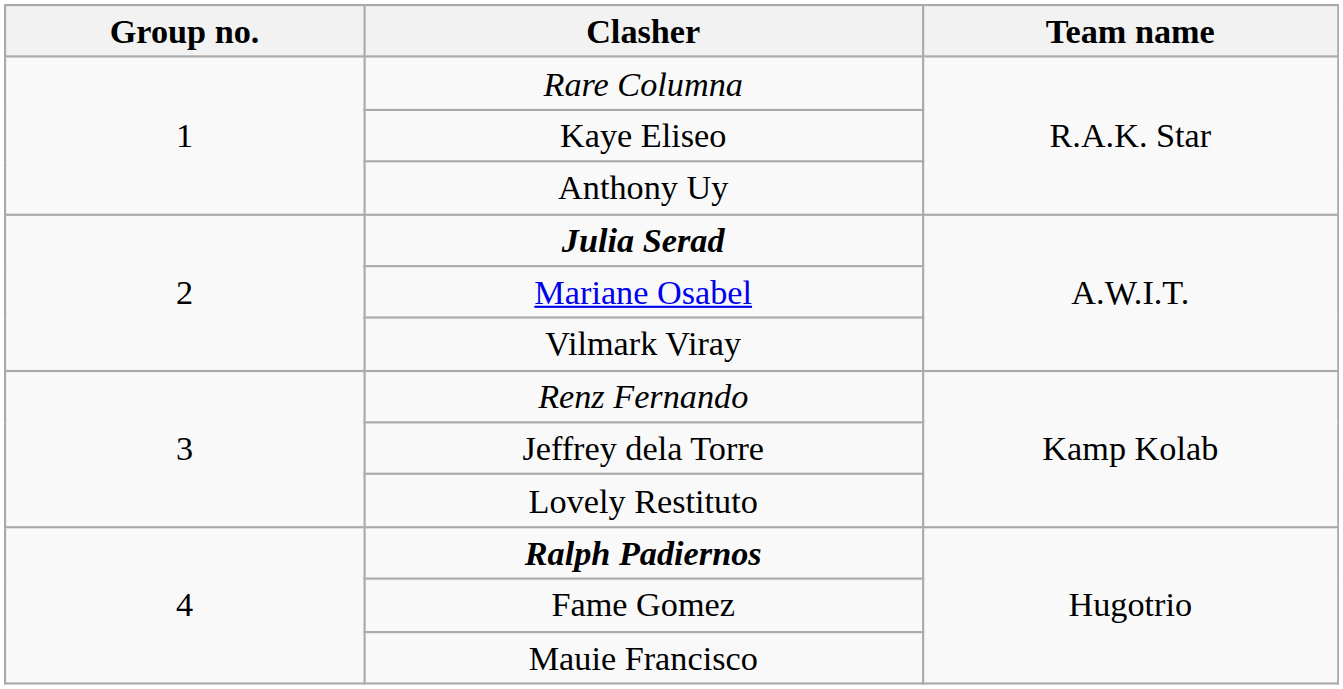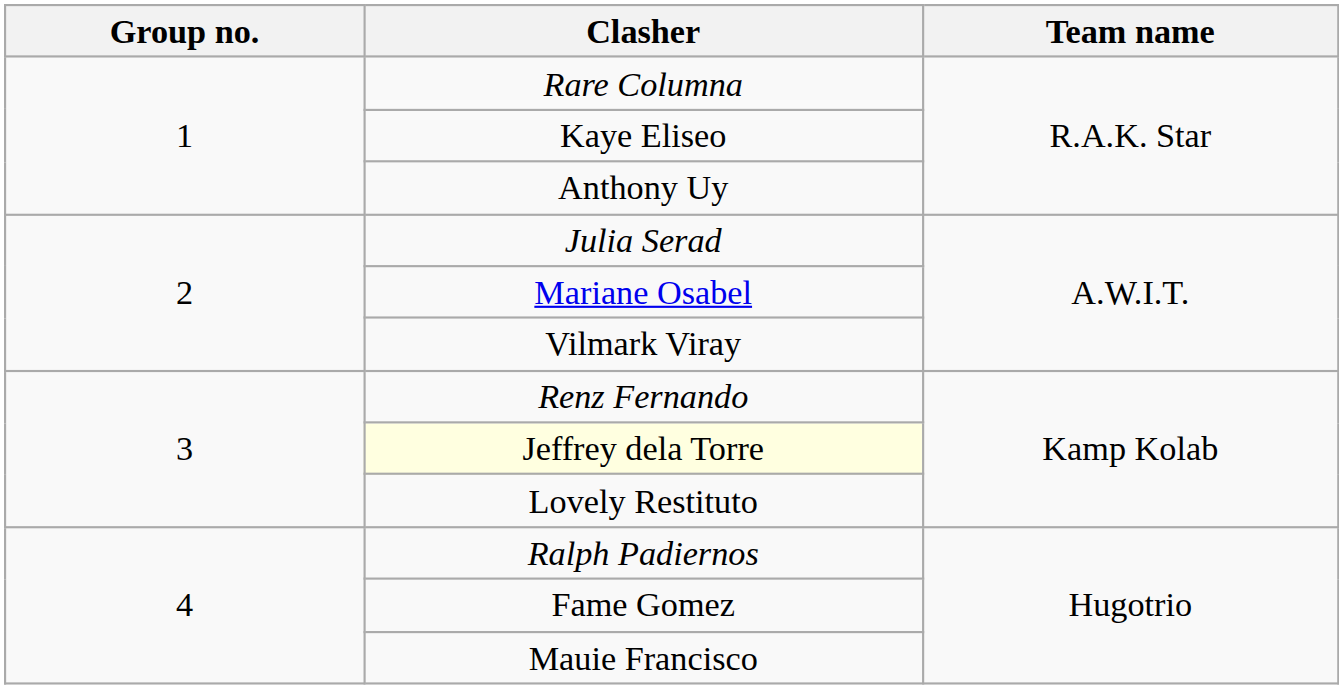(643, 240) bold -> (643, 240) normal
(643, 448) no background -> (643, 448) lightyellow background
(643, 553) bold -> (643, 553) normal
